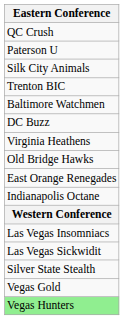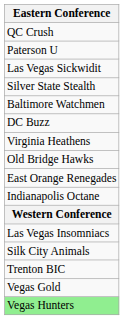(48, 68) Silk City Animals -> (54, 68) Las Vegas Sickwidit
(36, 86) Trenton BIC -> (51, 86) Silver State Stealth
(54, 251) Las Vegas Sickwidit -> (48, 251) Silk City Animals
(51, 269) Silver State Stealth -> (36, 269) Trenton BIC
